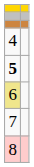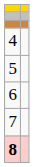(13, 68) bold -> (13, 68) normal
(13, 95) khaki background -> (13, 95) no background
(13, 148) normal -> (13, 148) bold
